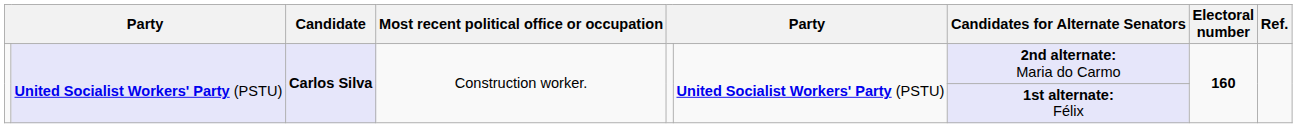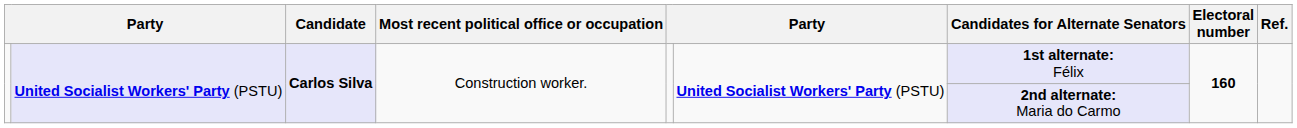(1068, 63) 2nd alternate: Maria do Carmo -> (1068, 63) 1st alternate: Félix
(1068, 103) 1st alternate: Félix -> (1068, 103) 2nd alternate: Maria do Carmo
